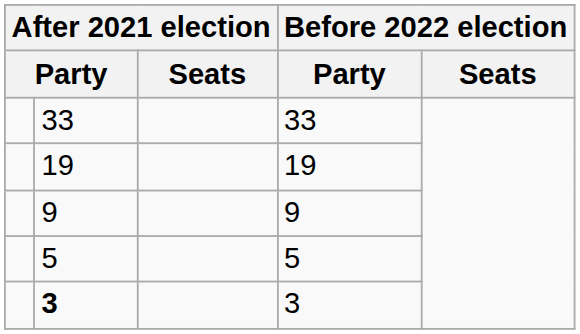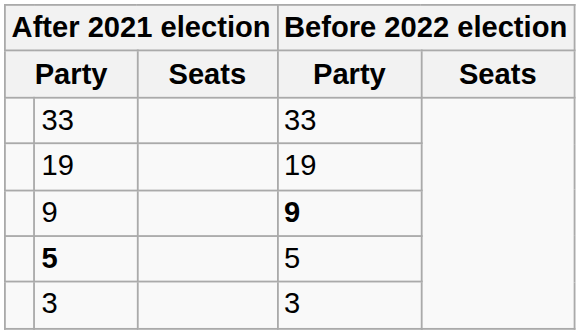(292, 212) normal -> (292, 212) bold
(50, 258) normal -> (50, 258) bold
(50, 304) bold -> (50, 304) normal
